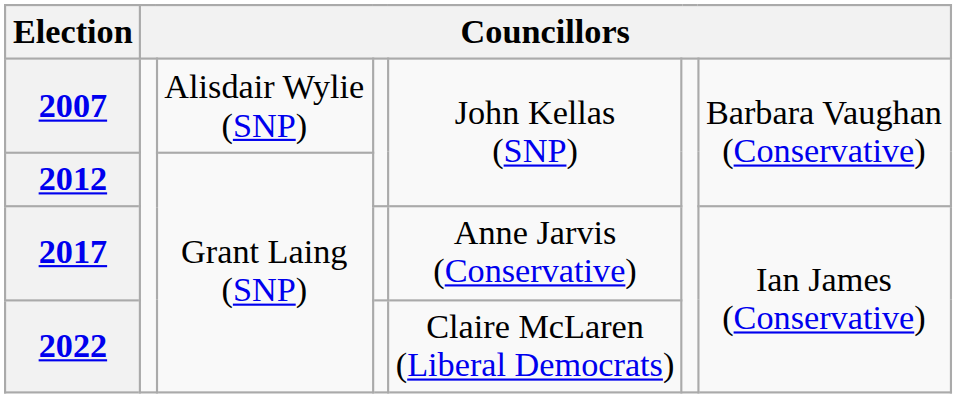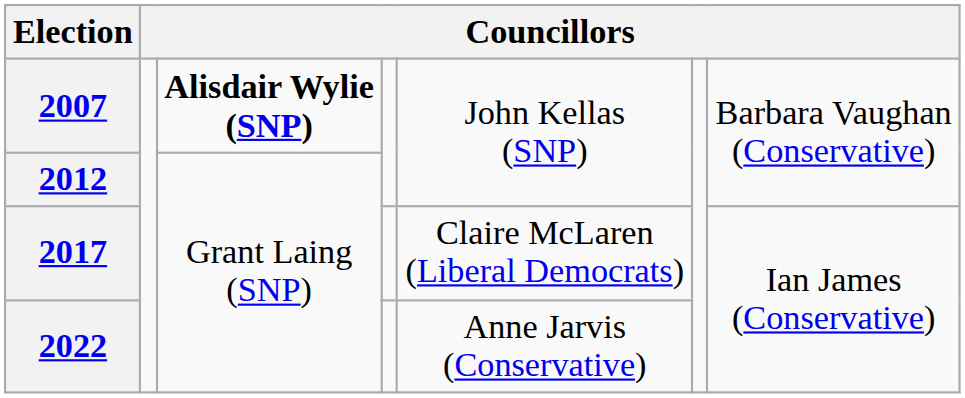(264, 105) normal -> (269, 105) bold
(535, 252) Anne Jarvis (Conservative) -> (545, 252) Claire McLaren (Liberal Democrats)
(535, 345) Claire McLaren (Liberal Democrats) -> (545, 345) Anne Jarvis (Conservative)
